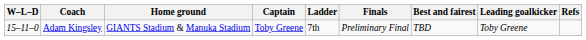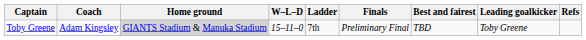columns swapped: (279, 12) <-> (23, 12)
(178, 28) no background -> (195, 28) lightgrey background
